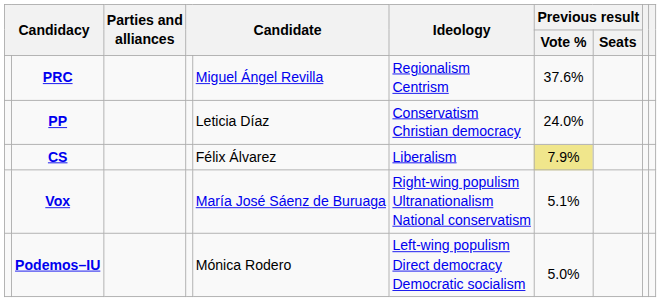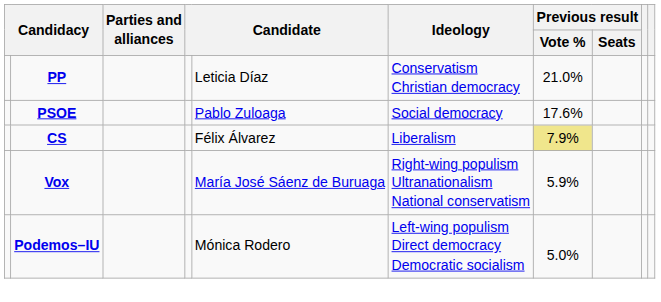- row: (58, 77)
(564, 122) 24.0% -> (563, 77) 21.0%
+ row: (57, 112)
(564, 201) 5.1% -> (563, 182) 5.9%
